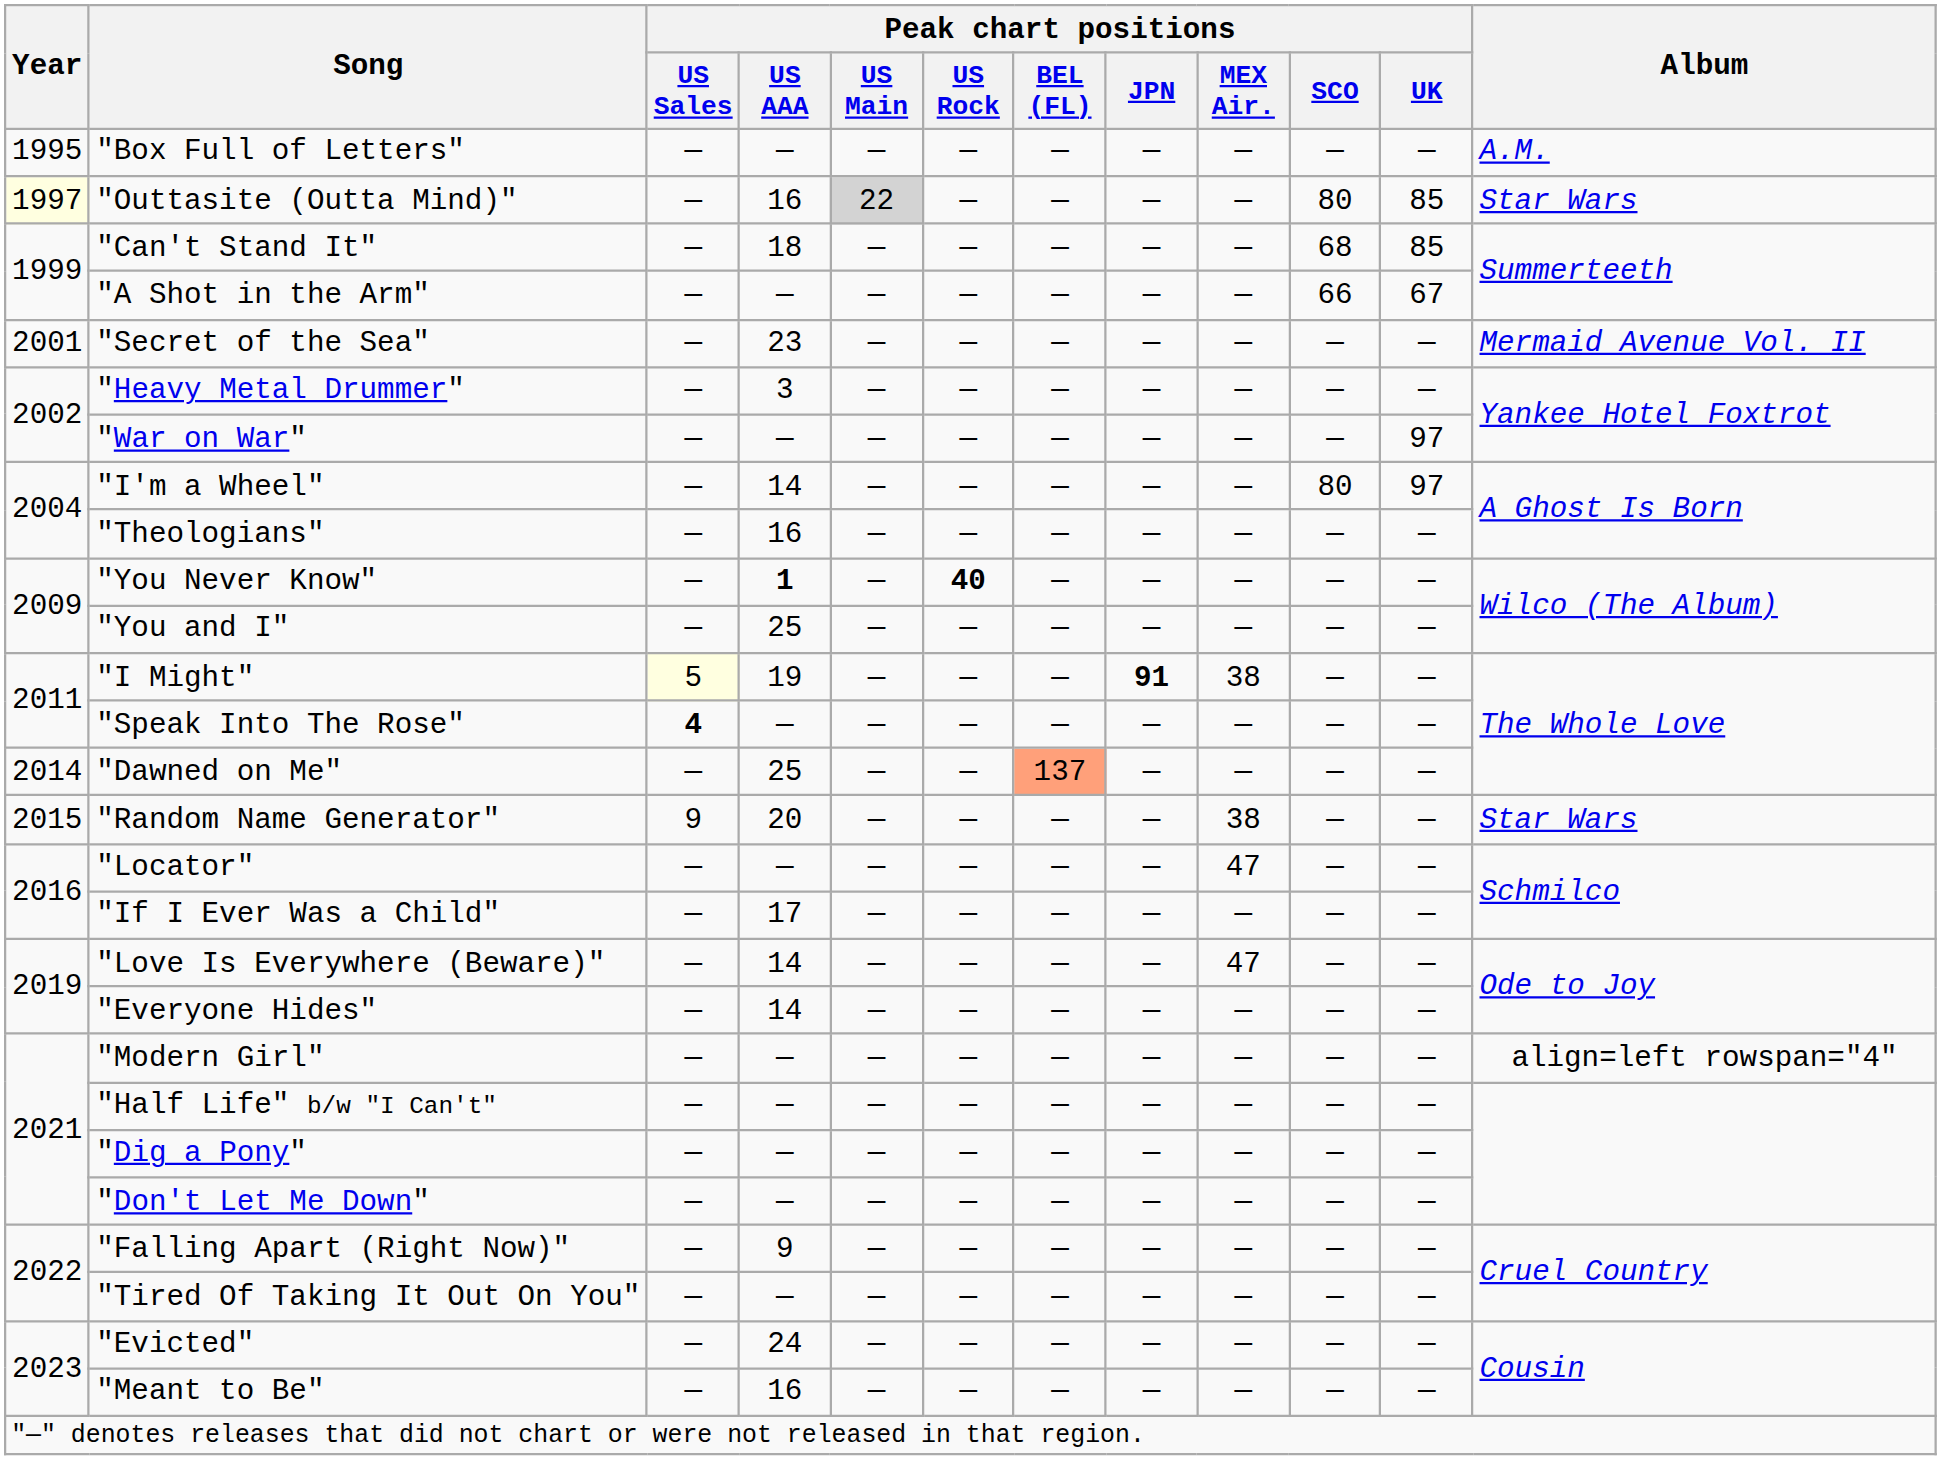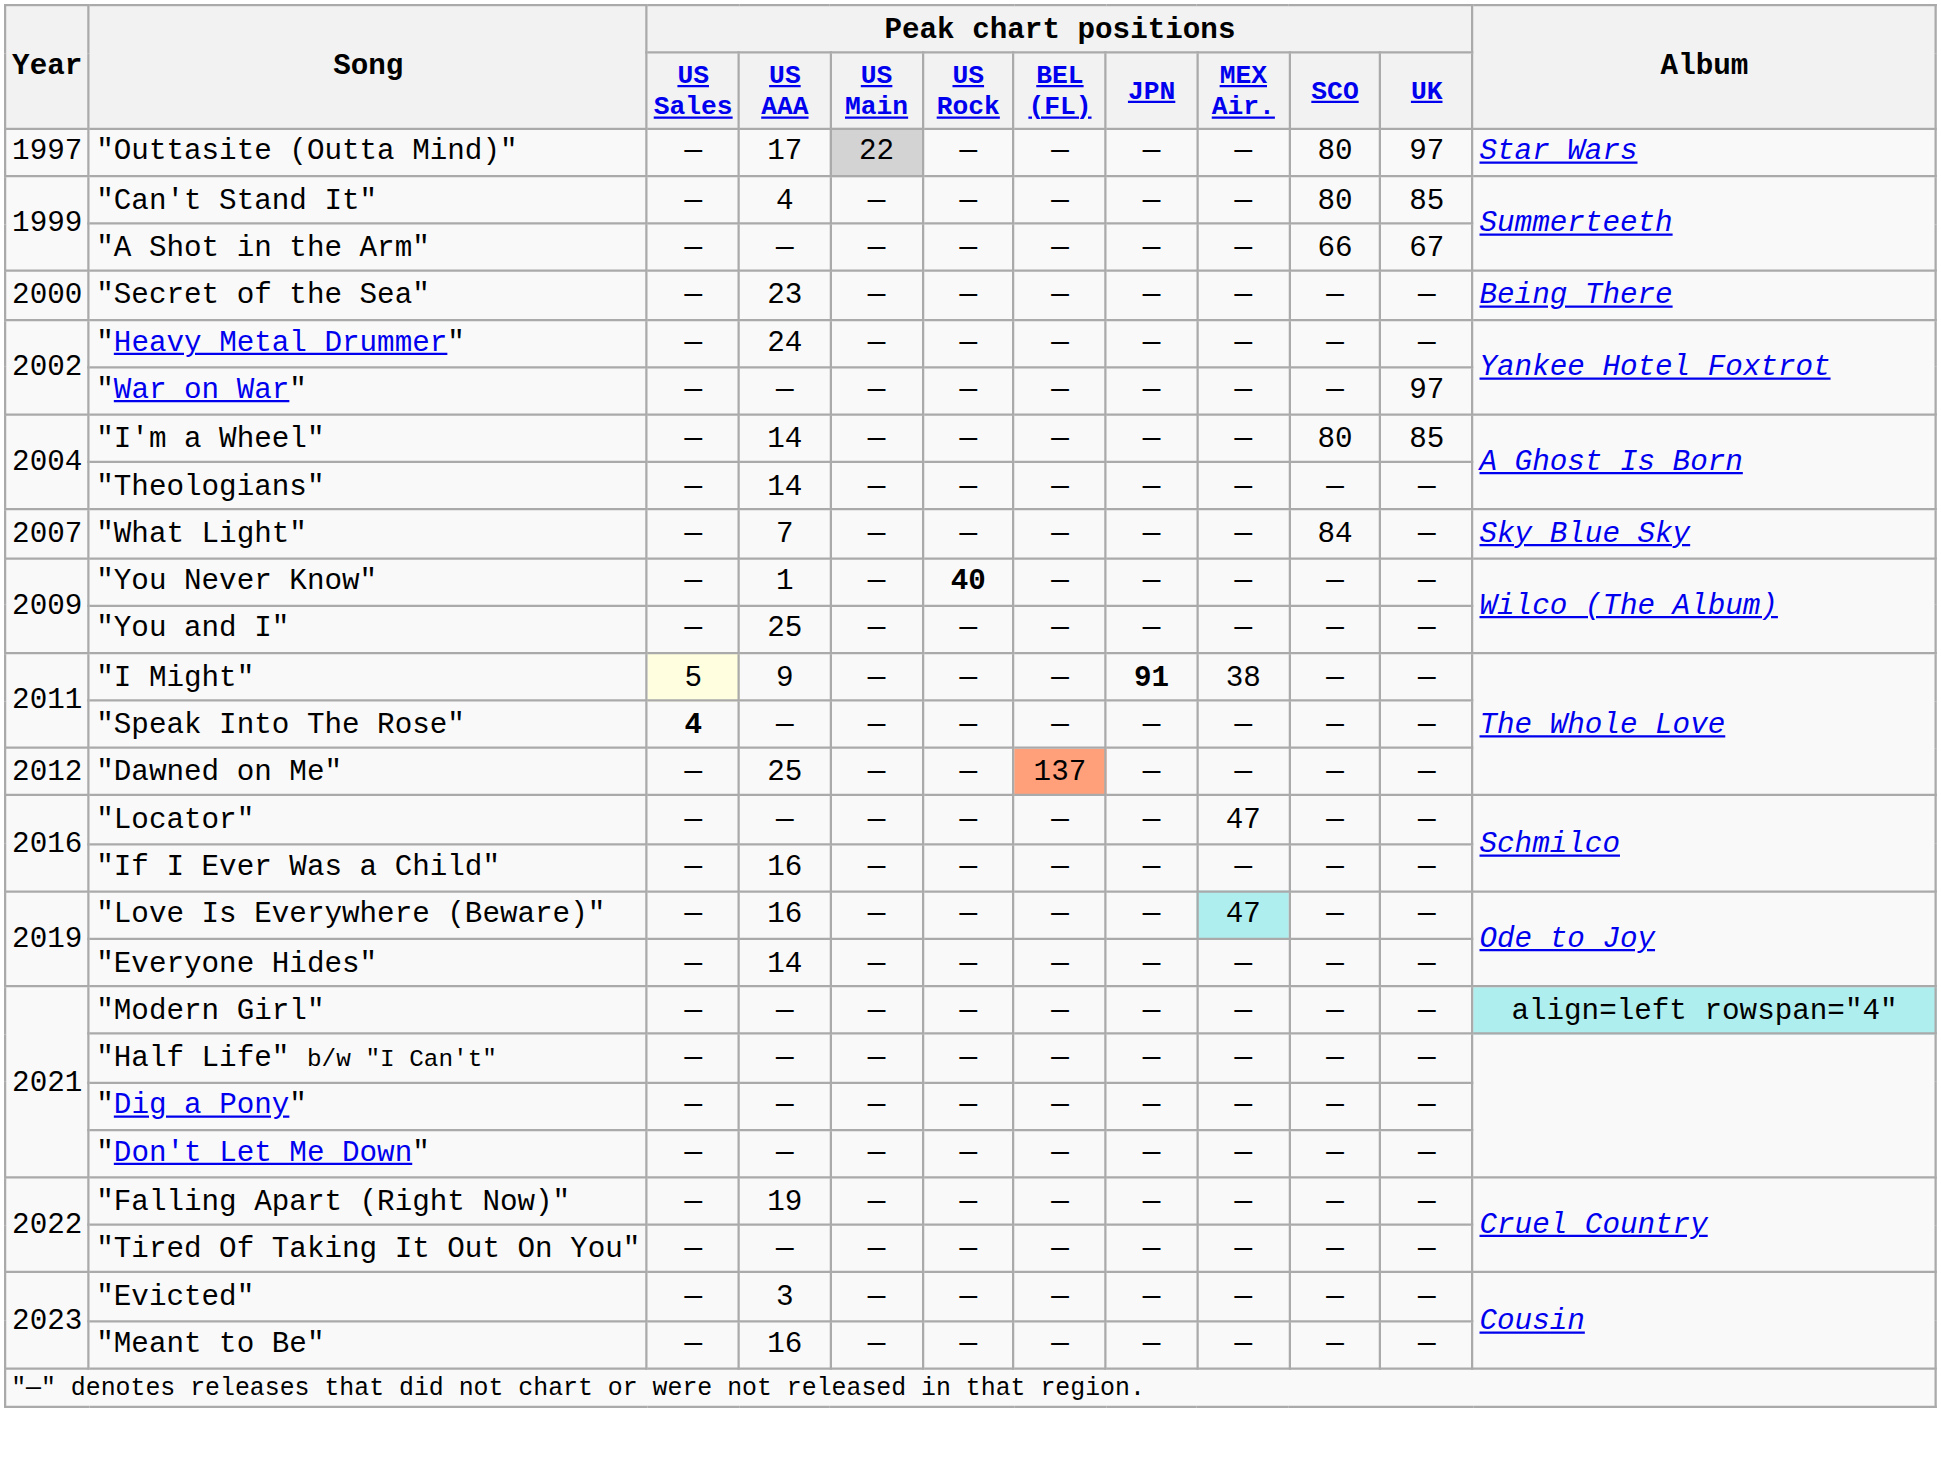- row: (281, 152)
(47, 200) lightyellow background -> (47, 152) no background
(785, 200) 16 -> (785, 152) 17
(1427, 200) 85 -> (1427, 152) 97
(785, 248) 18 -> (785, 200) 4
(1335, 248) 68 -> (1335, 200) 80
(47, 343) 2001 -> (47, 295) 2000
(1673, 343) Mermaid Avenue Vol. II -> (1576, 295) Being There
(785, 391) 3 -> (785, 343) 24
(1427, 486) 97 -> (1427, 438) 85
(785, 534) 16 -> (785, 486) 14
+ row: (202, 534)
(785, 581) bold -> (785, 581) normal
(785, 677) 19 -> (785, 677) 9
(47, 772) 2014 -> (47, 772) 2012
- row: (298, 820)
(785, 915) 17 -> (785, 867) 16
(785, 963) 14 -> (785, 915) 16
(1243, 963) no background -> (1243, 915) paleturquoise background
(1704, 1058) no background -> (1704, 1010) paleturquoise background
(785, 1249) 9 -> (785, 1201) 19
(785, 1344) 24 -> (785, 1296) 3
